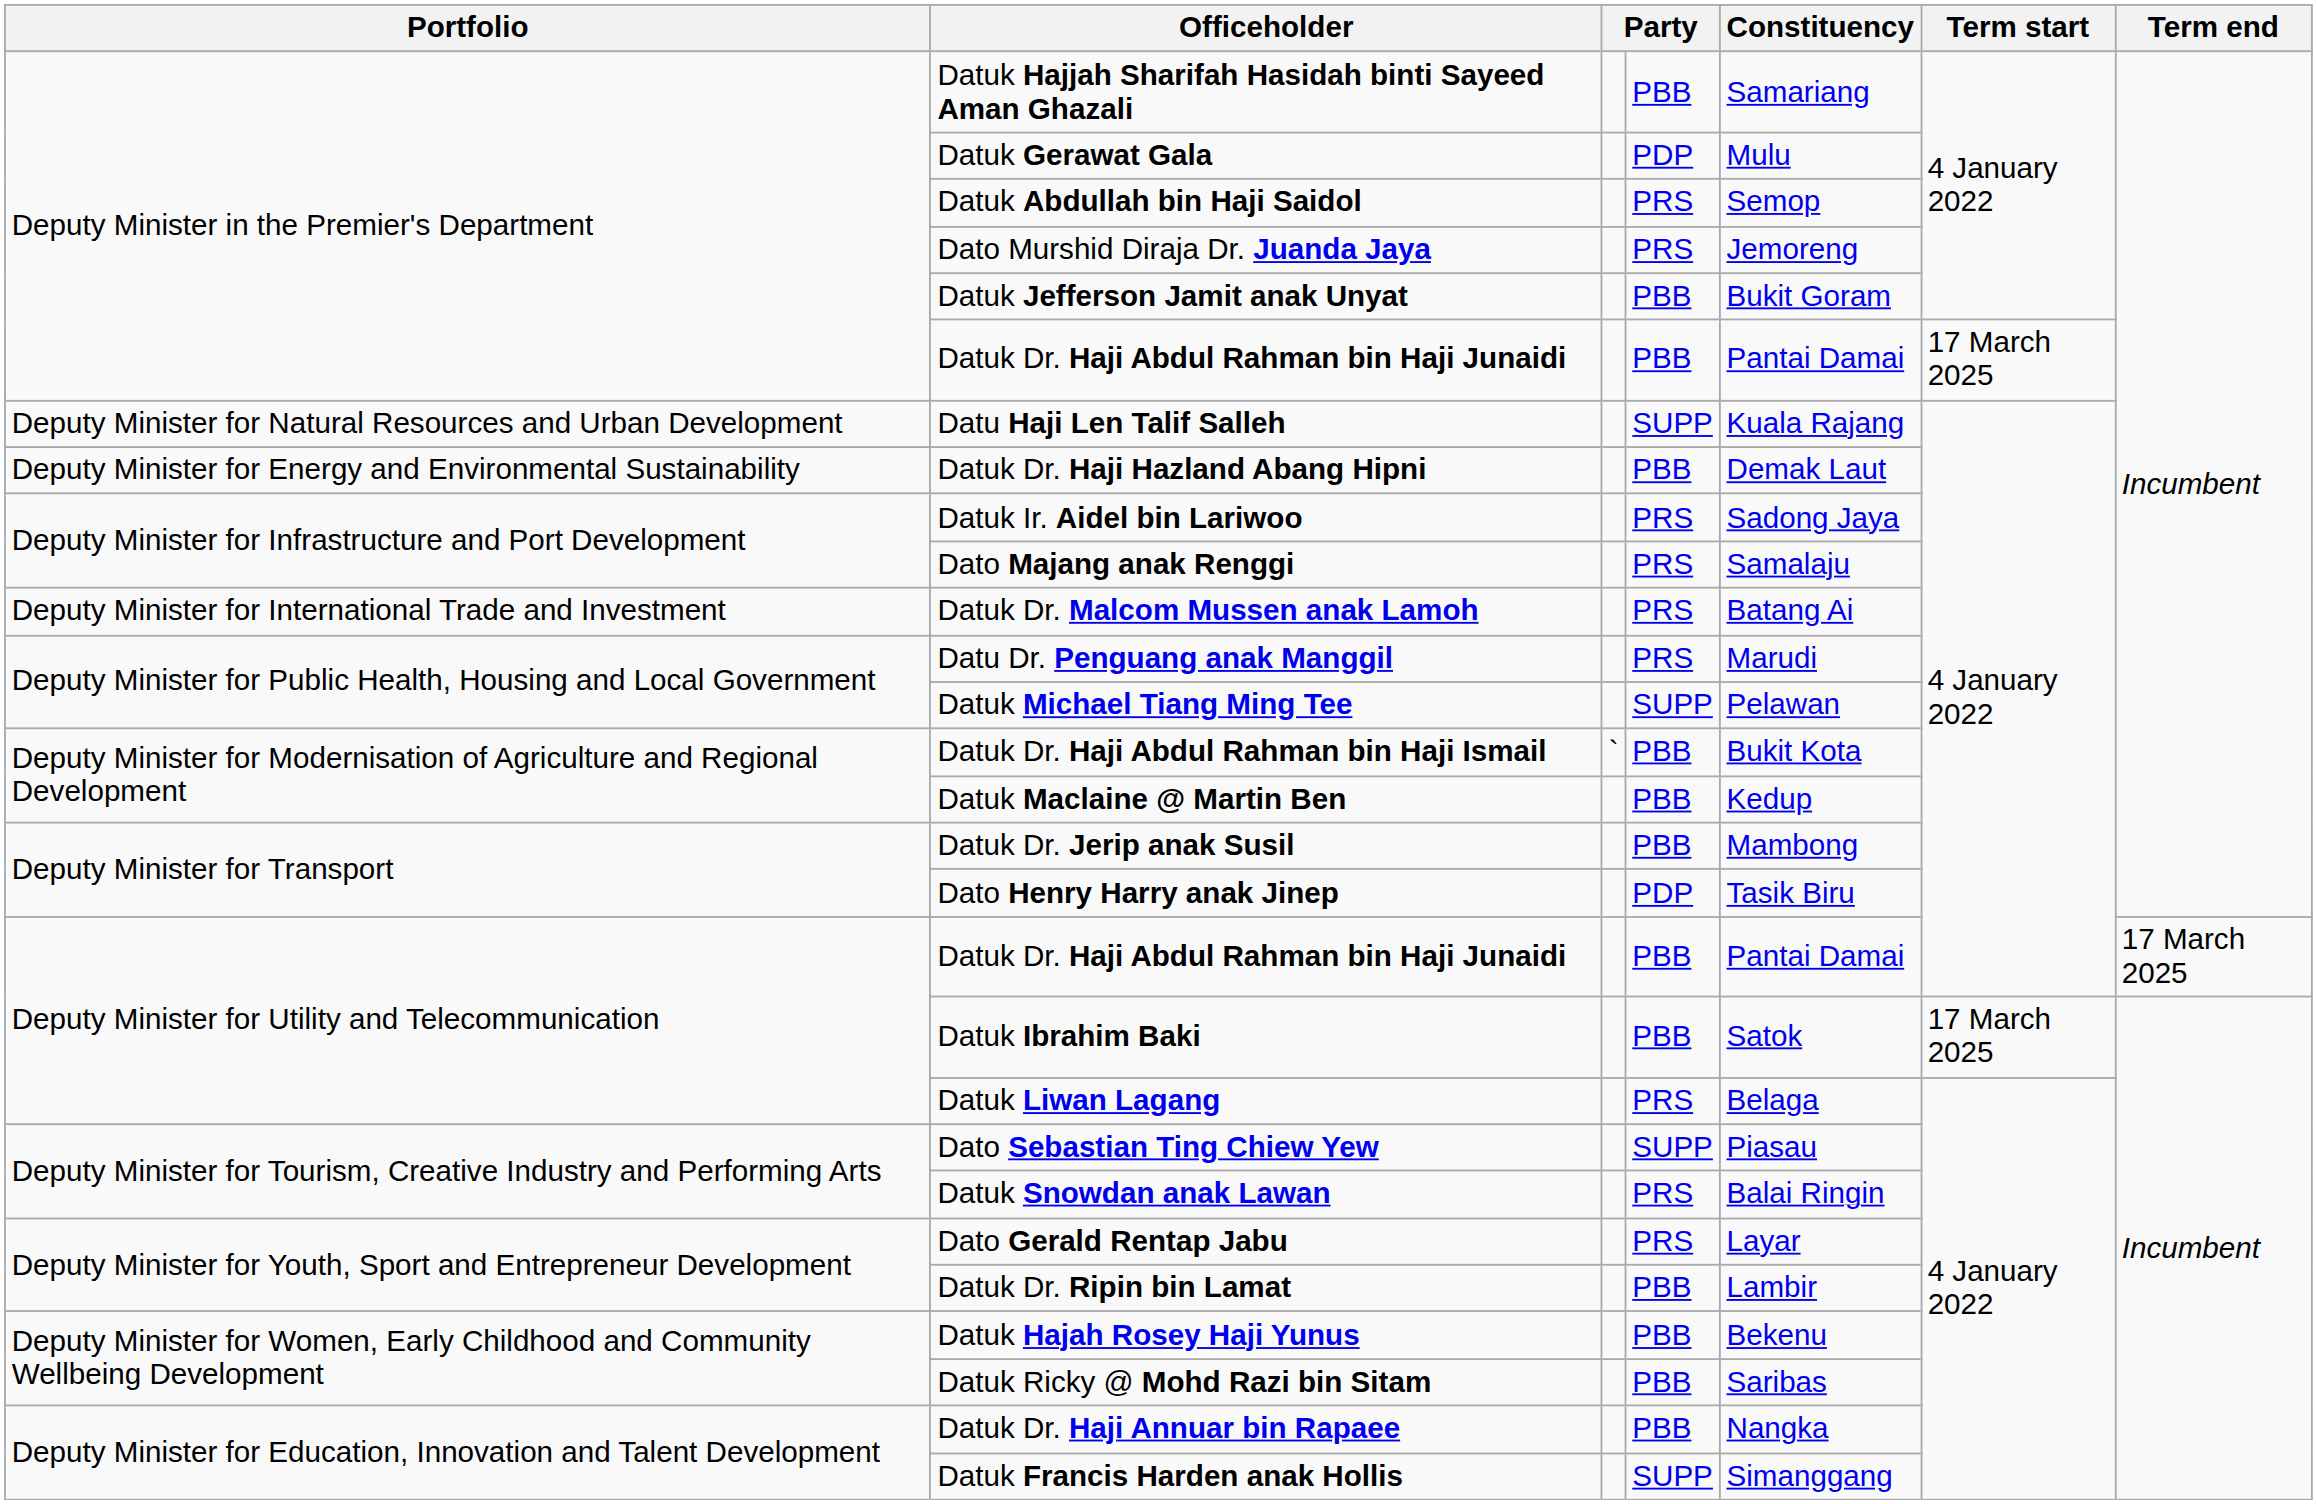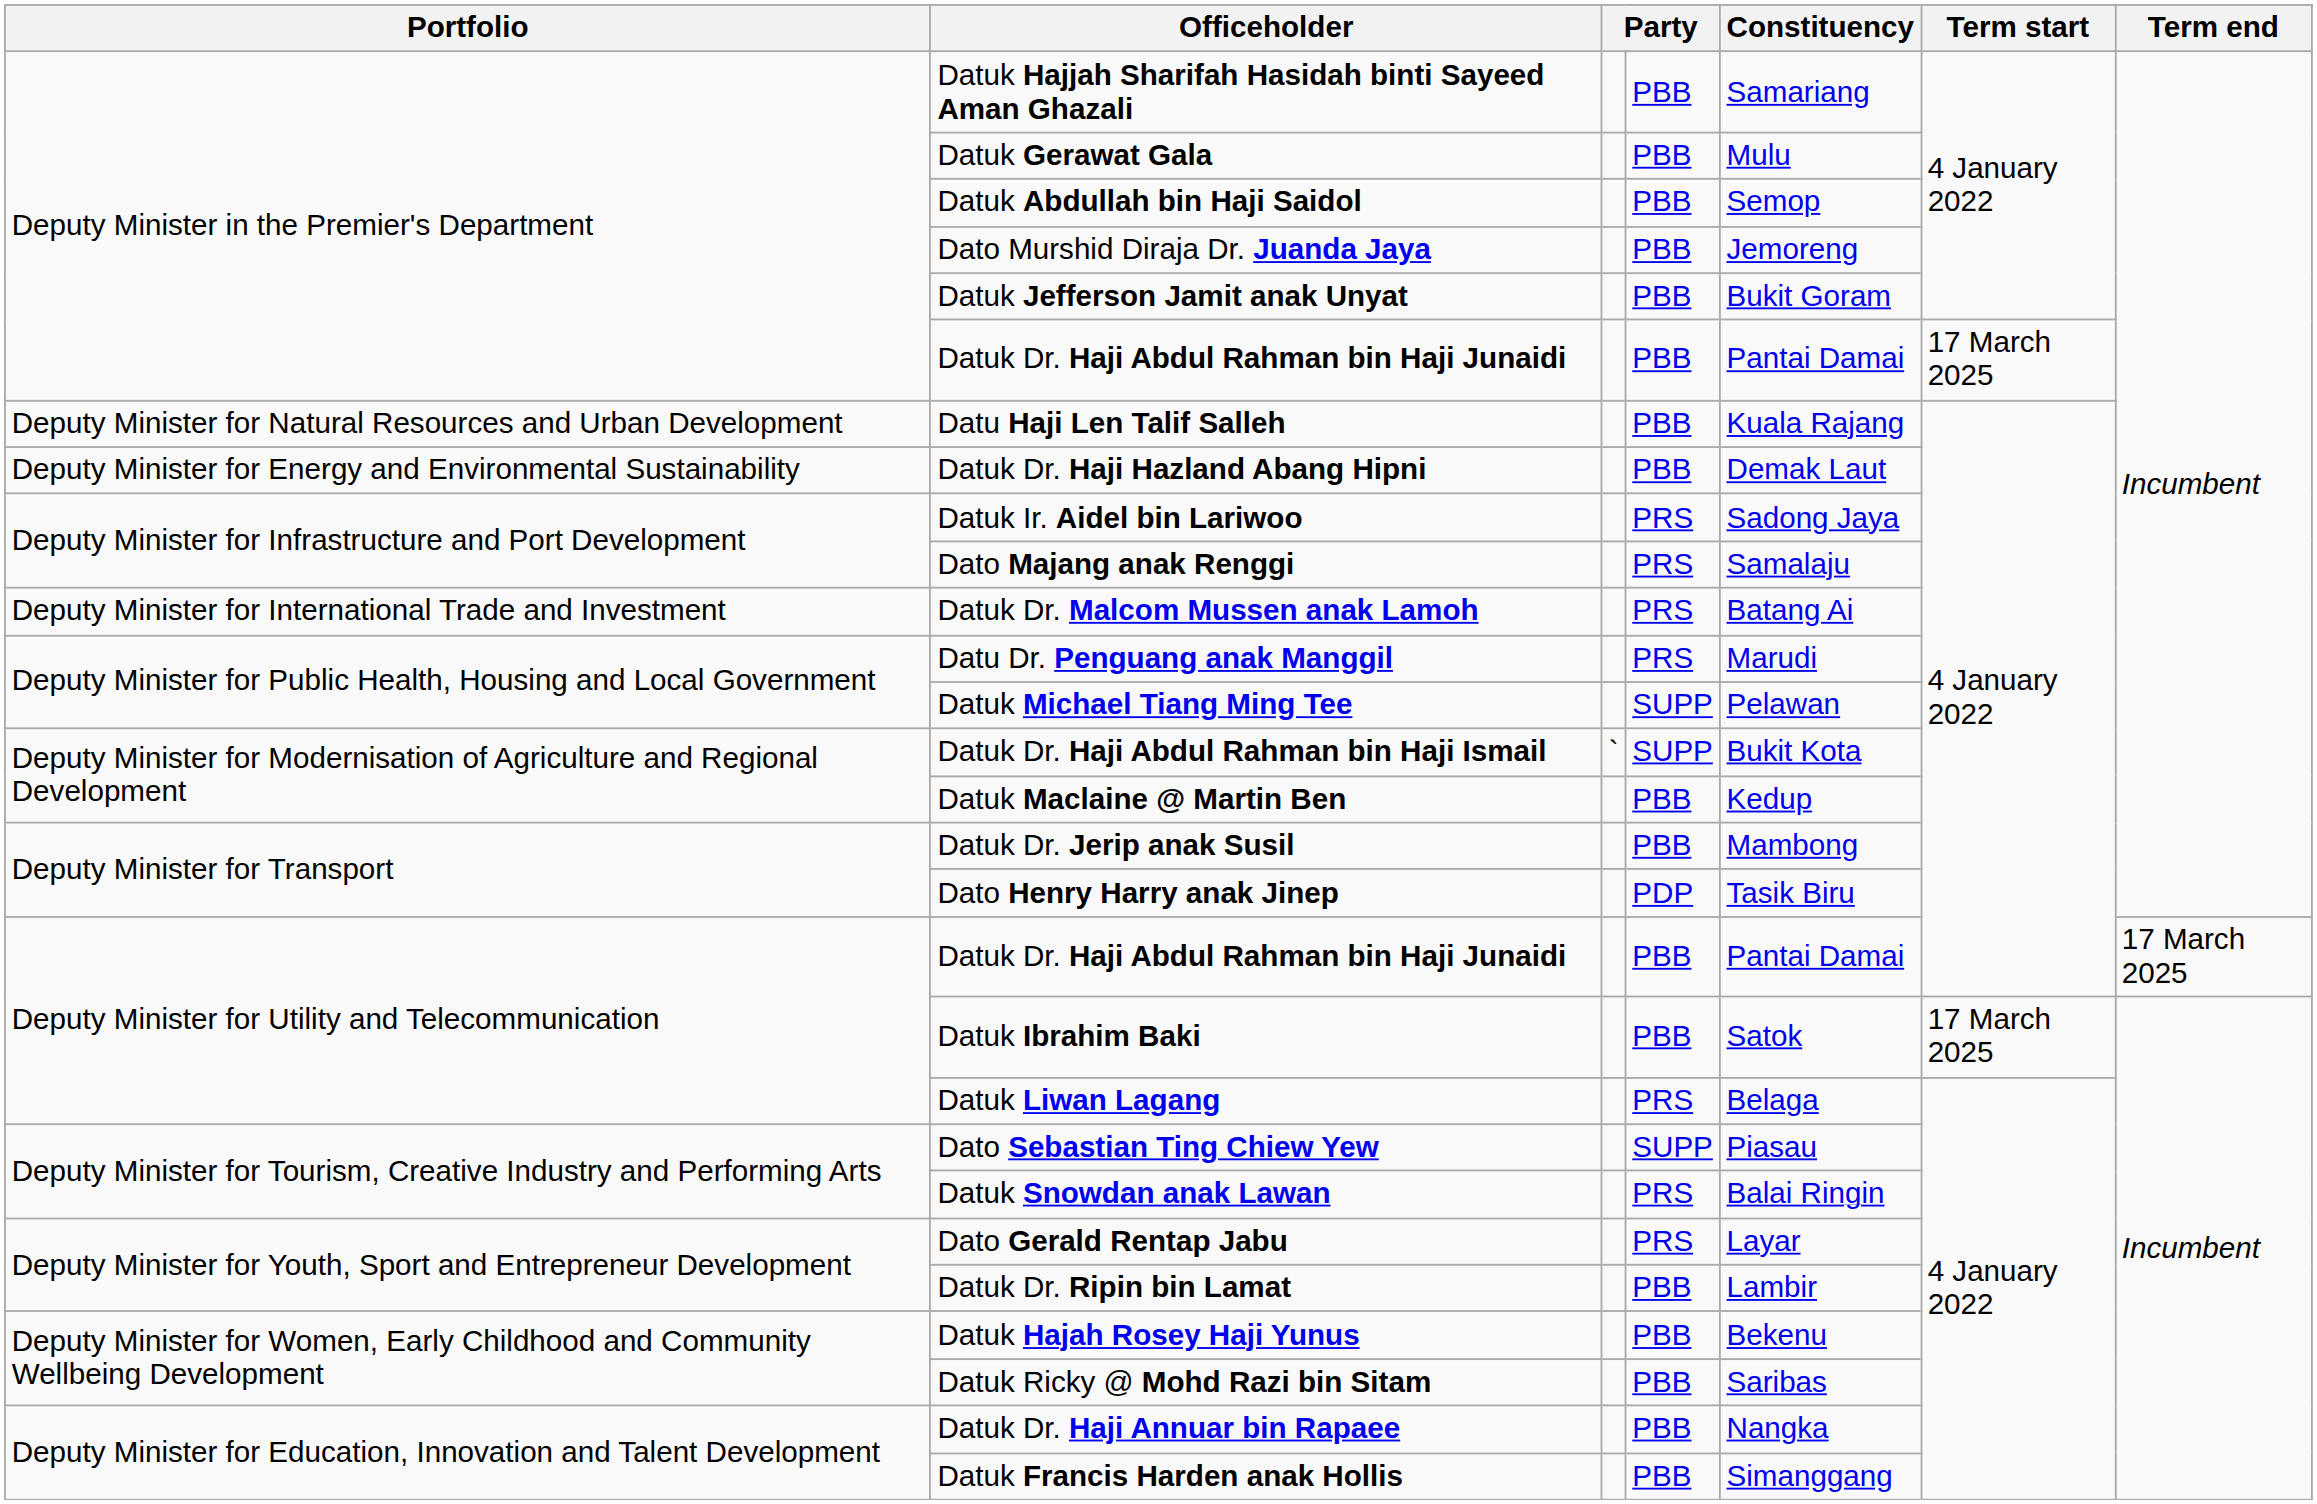(1663, 155) PDP -> (1662, 155) PBB
(1663, 202) PRS -> (1662, 202) PBB
(1663, 249) PRS -> (1662, 249) PBB
(1673, 423) SUPP -> (1662, 423) PBB
(1662, 751) PBB -> (1673, 751) SUPP
(1673, 1475) SUPP -> (1662, 1475) PBB
